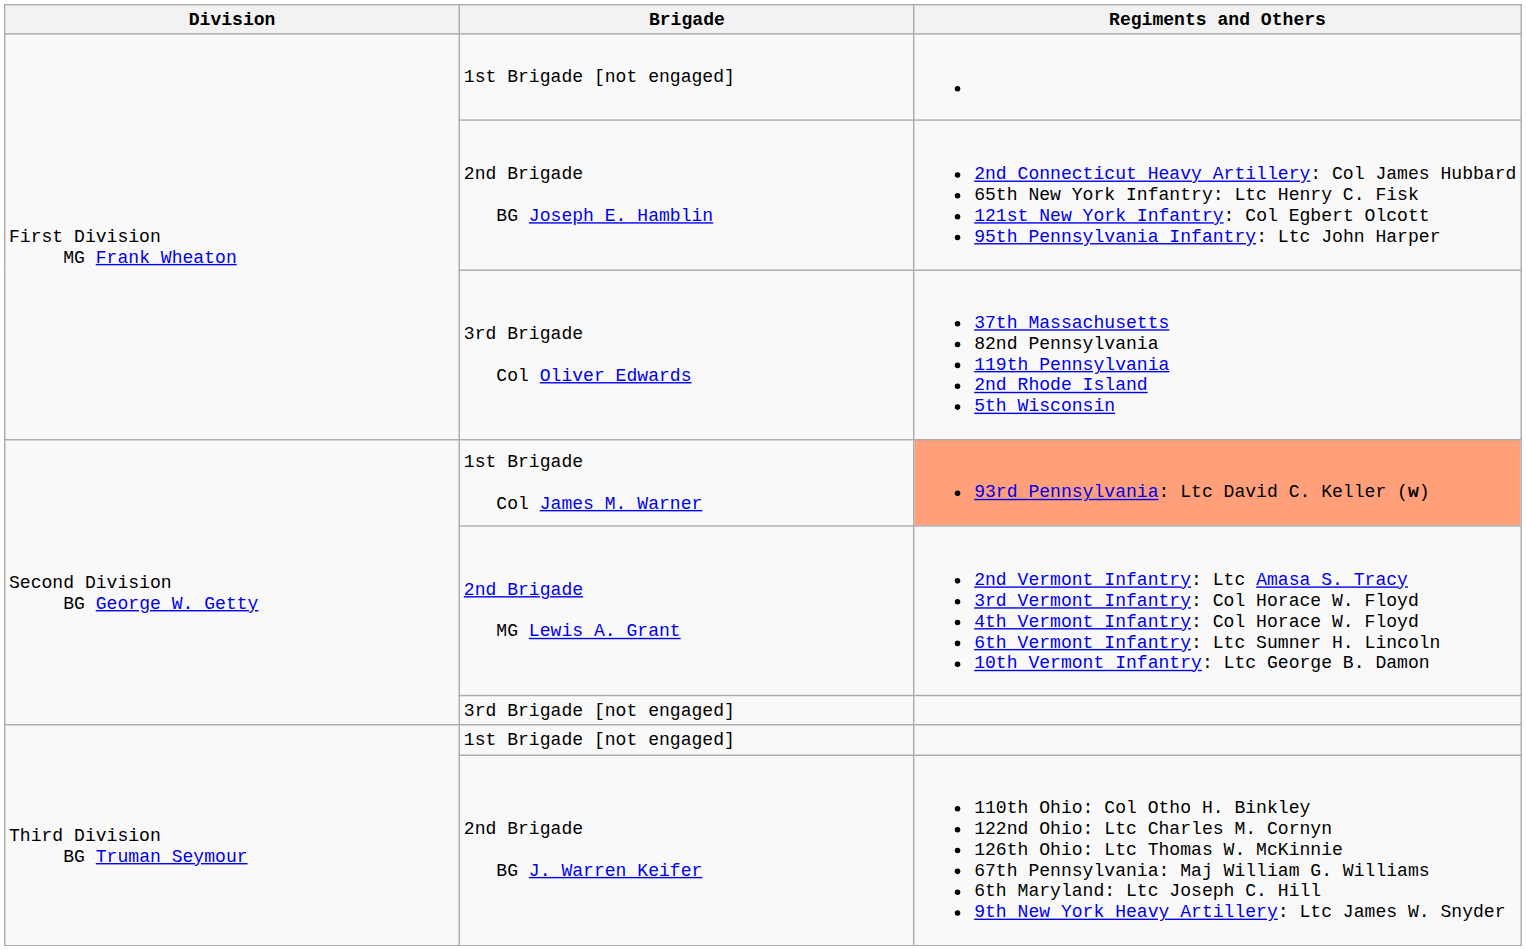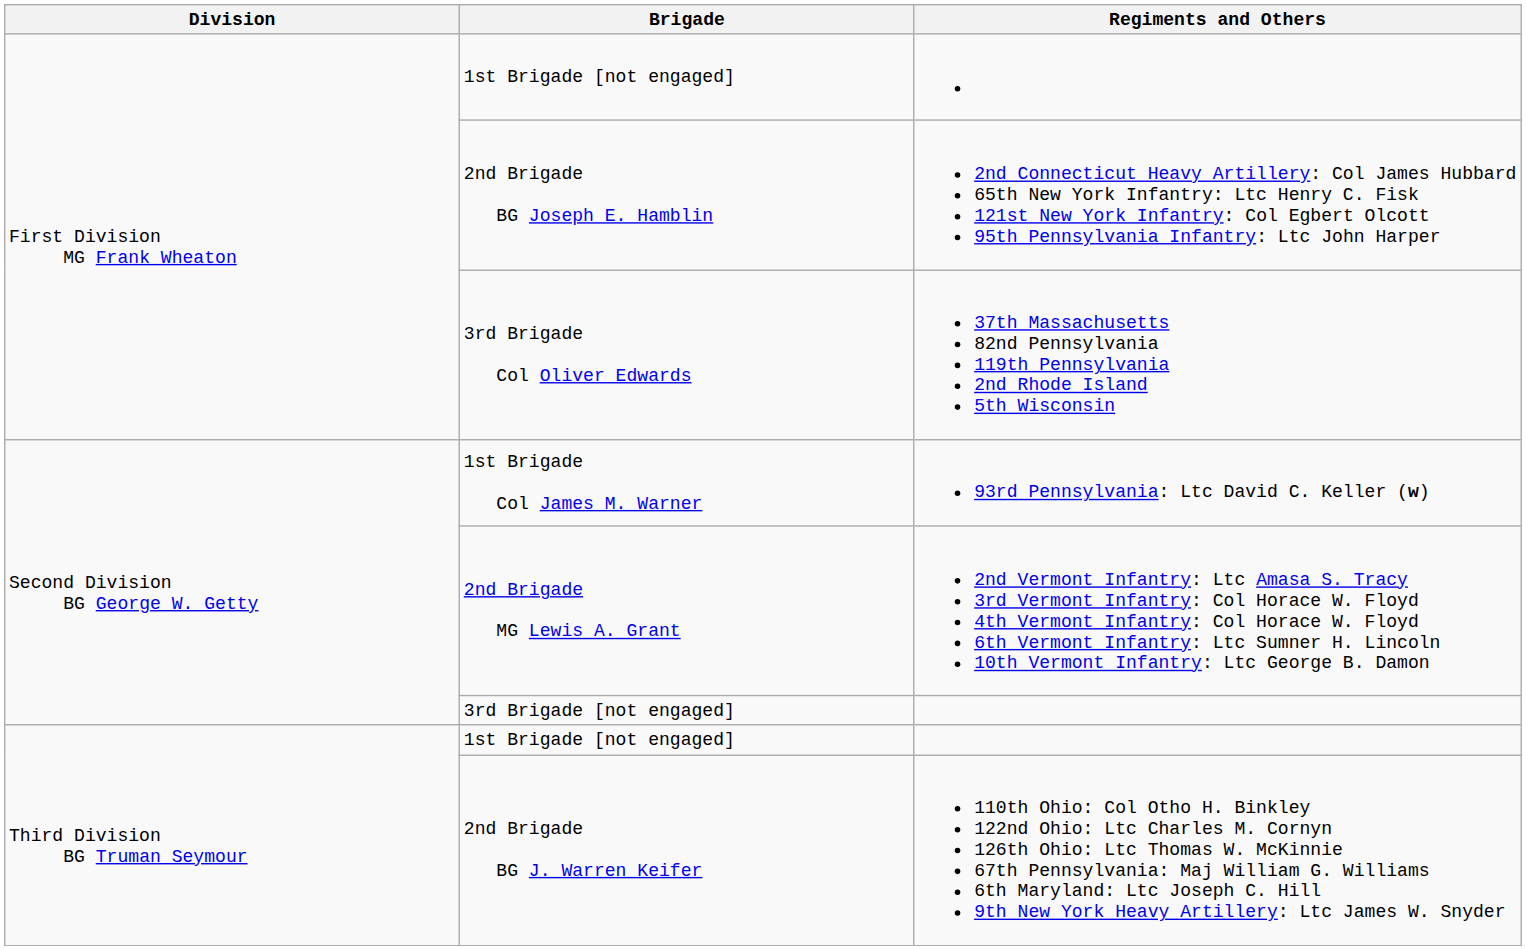(1217, 493) lightsalmon background -> (1217, 493) no background
